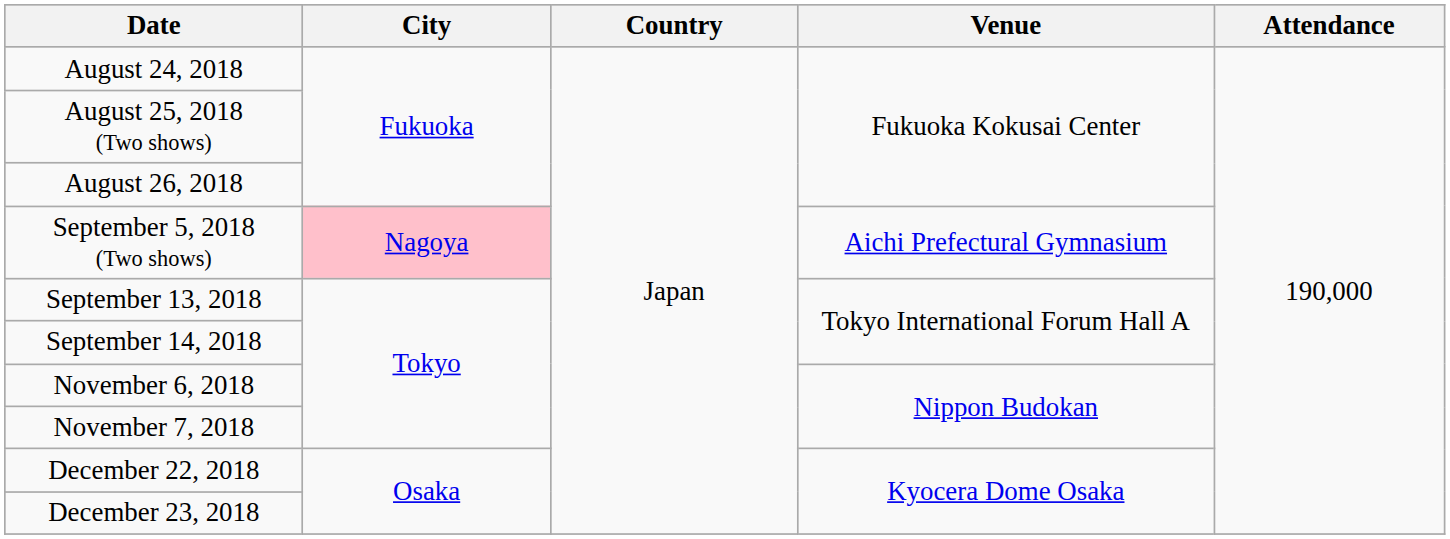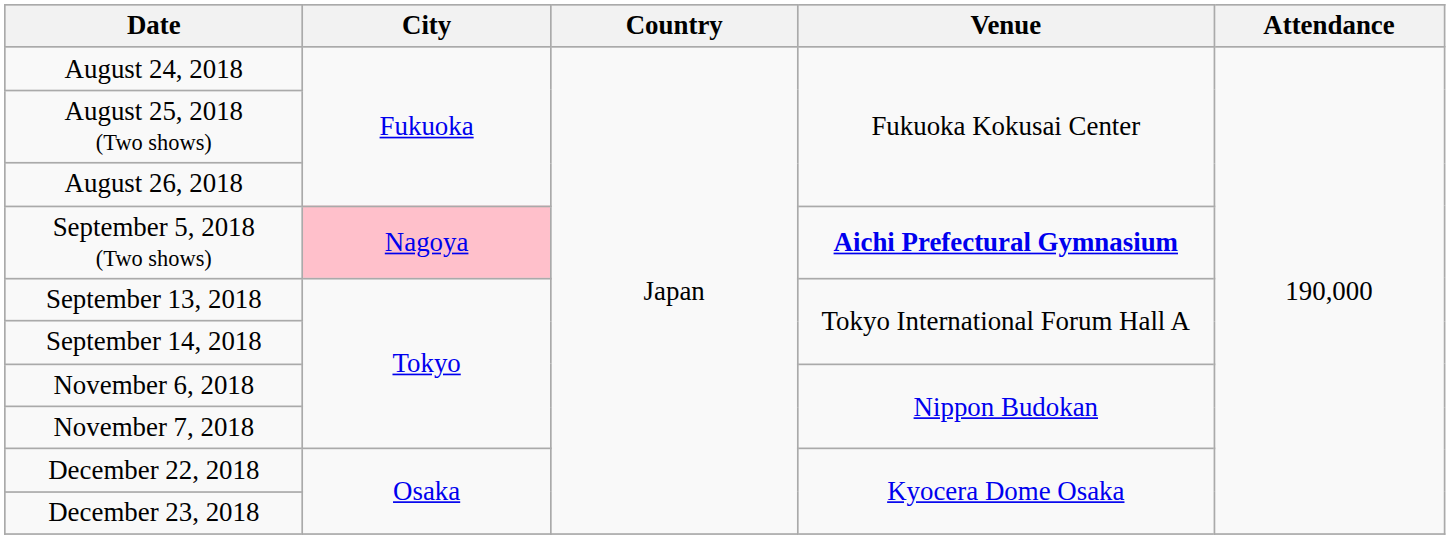(1006, 241) normal -> (1006, 241) bold
